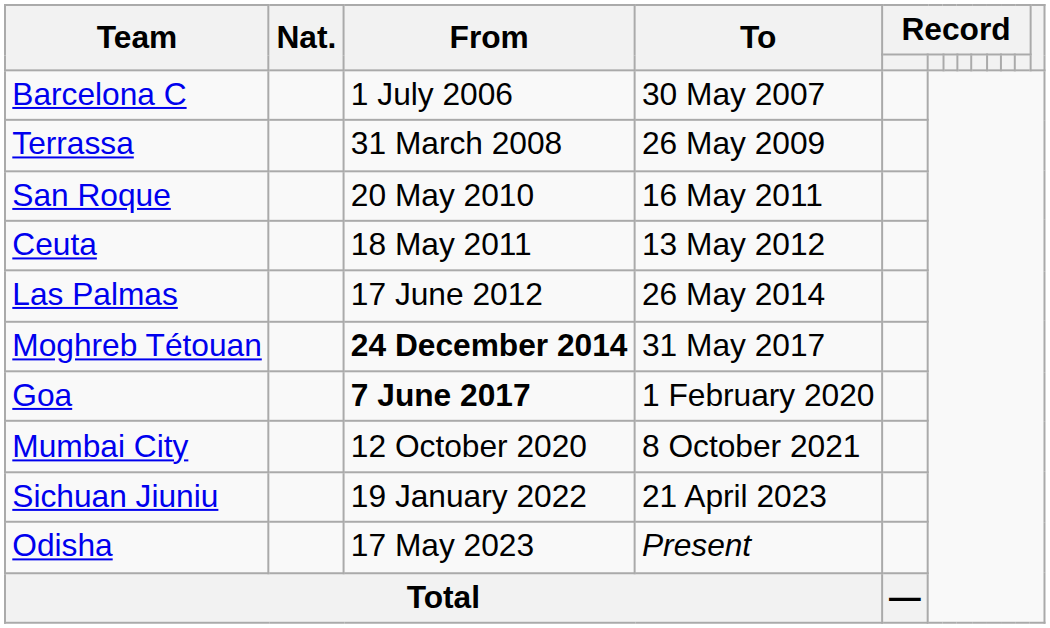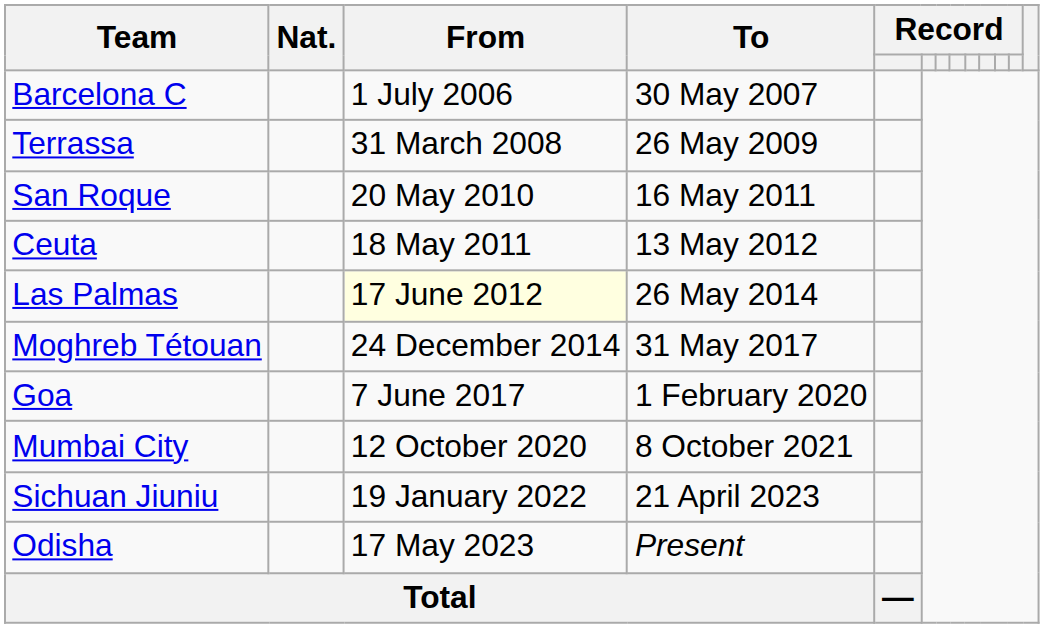(447, 295) no background -> (447, 295) lightyellow background
(489, 345) bold -> (486, 345) normal
(441, 395) bold -> (438, 395) normal
